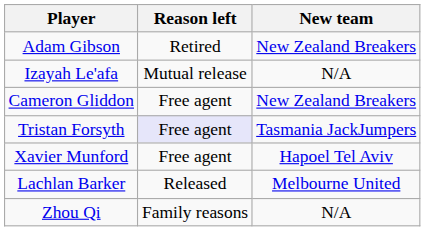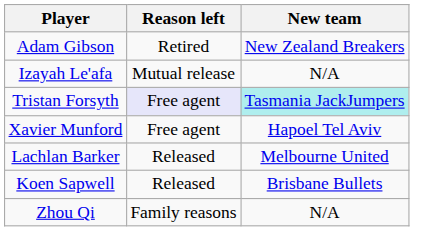- row: (71, 101)
(336, 128) no background -> (325, 101) paleturquoise background
+ row: (65, 184)
